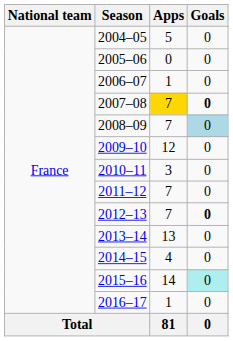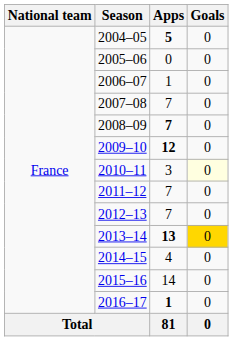(169, 37) normal -> (169, 37) bold
(169, 103) gold background -> (169, 103) no background
(207, 103) bold -> (207, 103) normal
(169, 125) normal -> (169, 125) bold
(207, 125) lightblue background -> (207, 125) no background
(169, 147) normal -> (169, 147) bold
(207, 170) no background -> (207, 170) lightyellow background
(207, 214) bold -> (207, 214) normal
(169, 236) normal -> (169, 236) bold
(207, 236) no background -> (207, 236) gold background
(207, 280) paleturquoise background -> (207, 280) no background
(169, 302) normal -> (169, 302) bold
